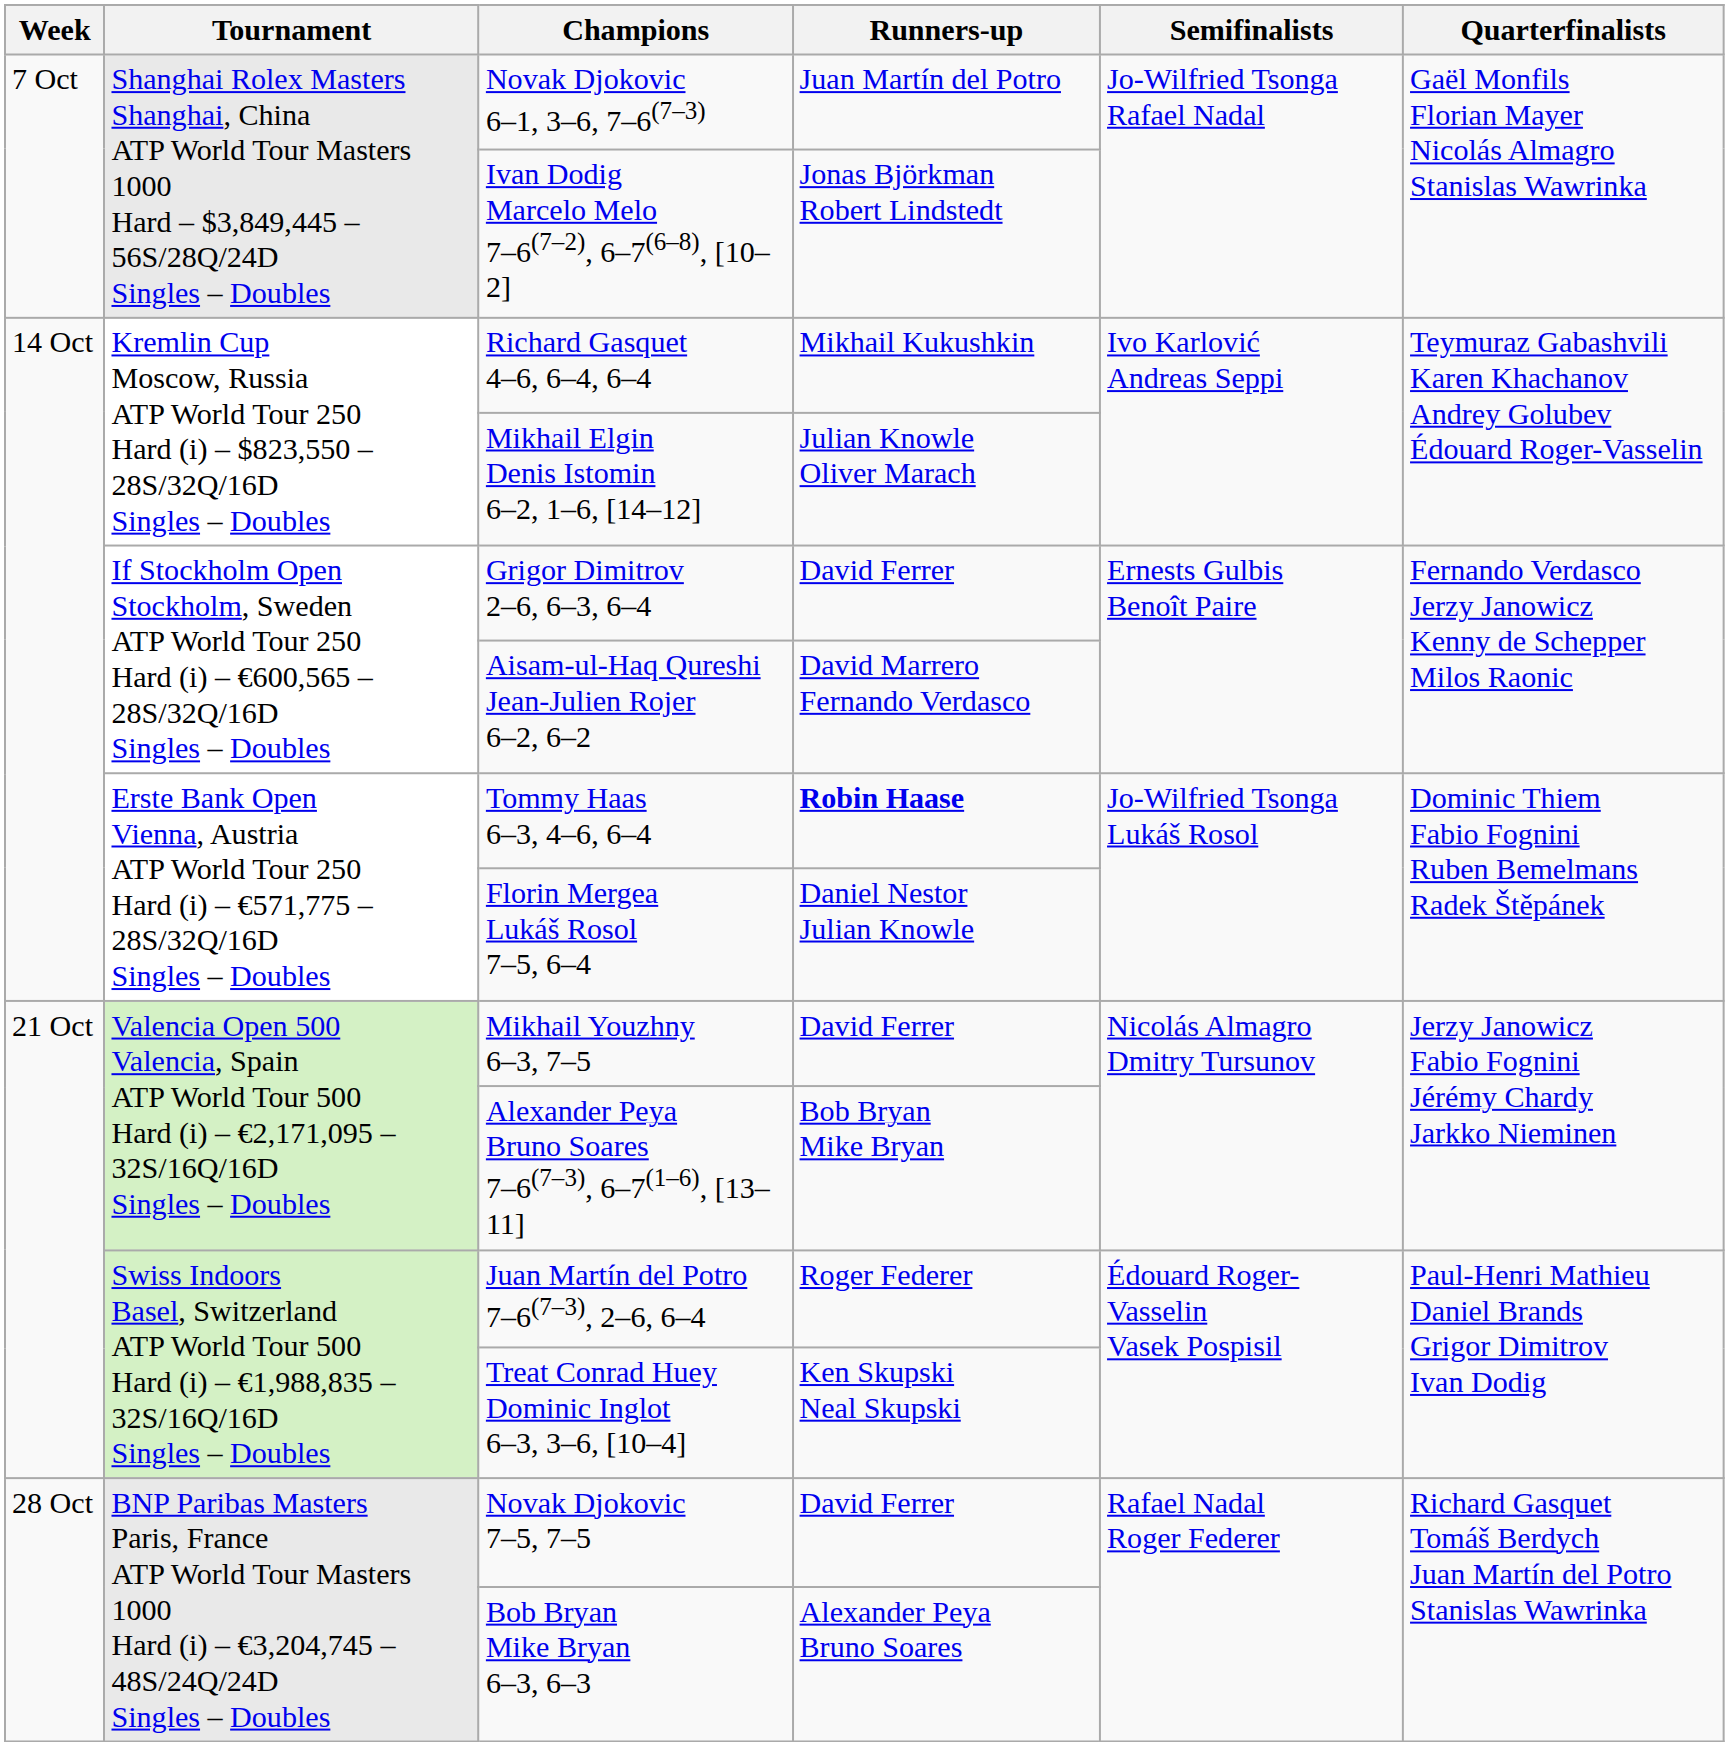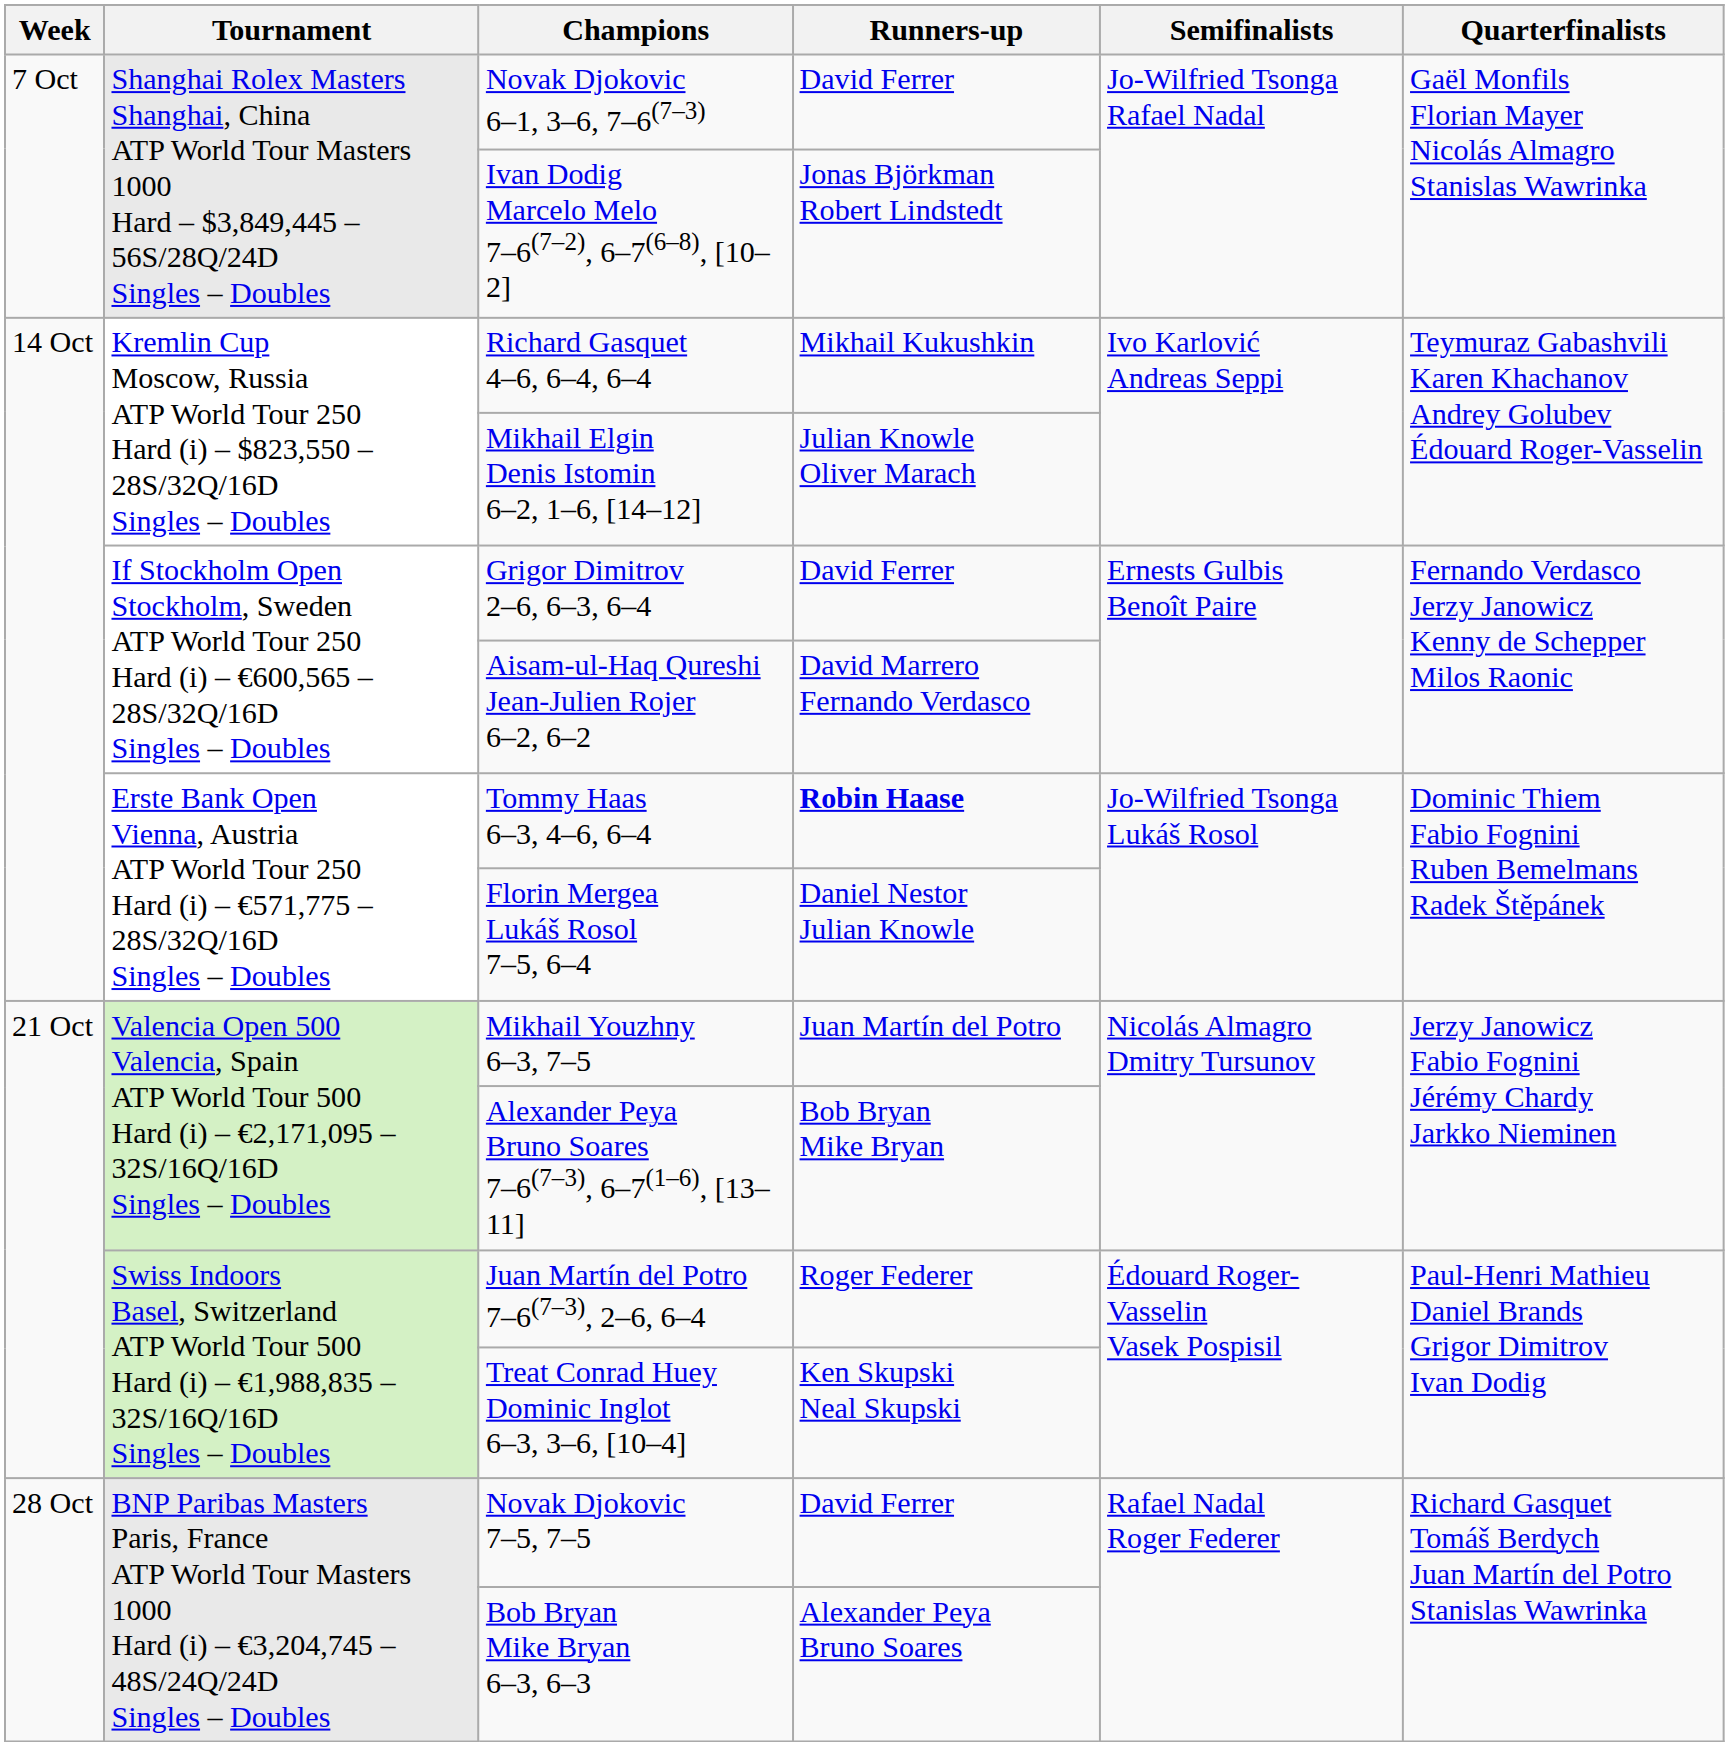(930, 79) Juan Martín del Potro -> (877, 79) David Ferrer
(877, 1026) David Ferrer -> (930, 1026) Juan Martín del Potro
